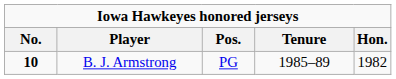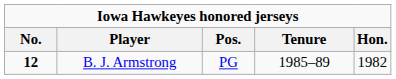(31, 62) 10 -> (31, 62) 12
